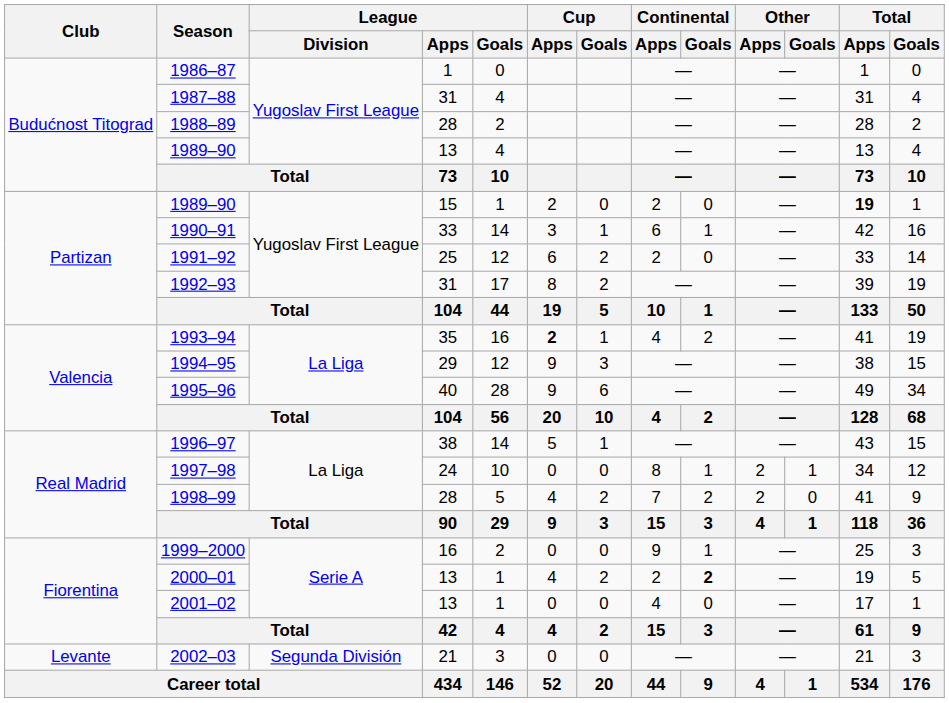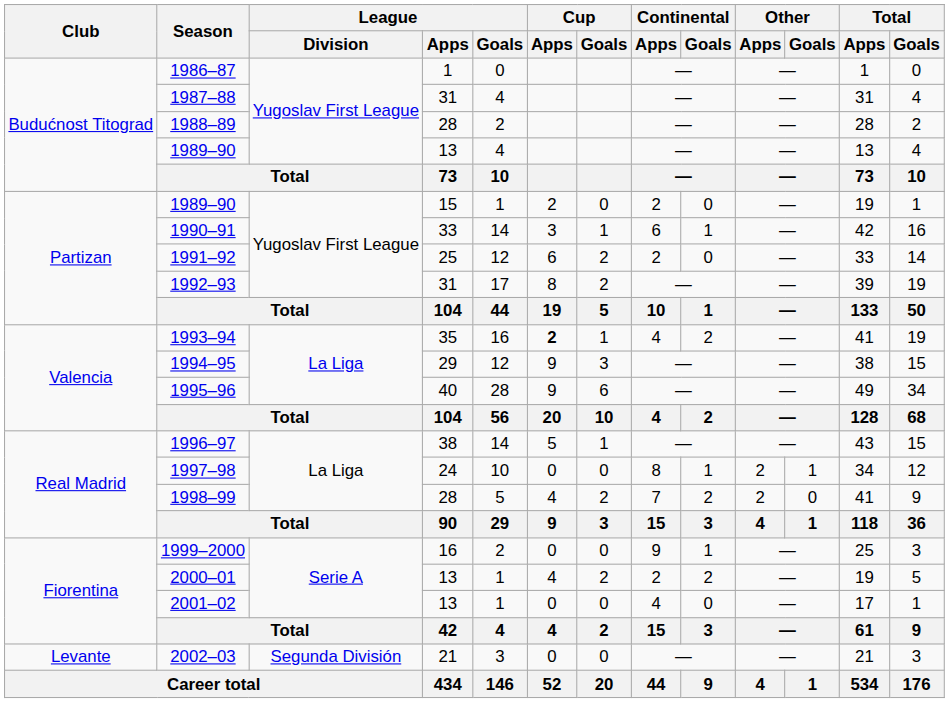(864, 204) bold -> (864, 204) normal
(708, 577) bold -> (708, 577) normal
